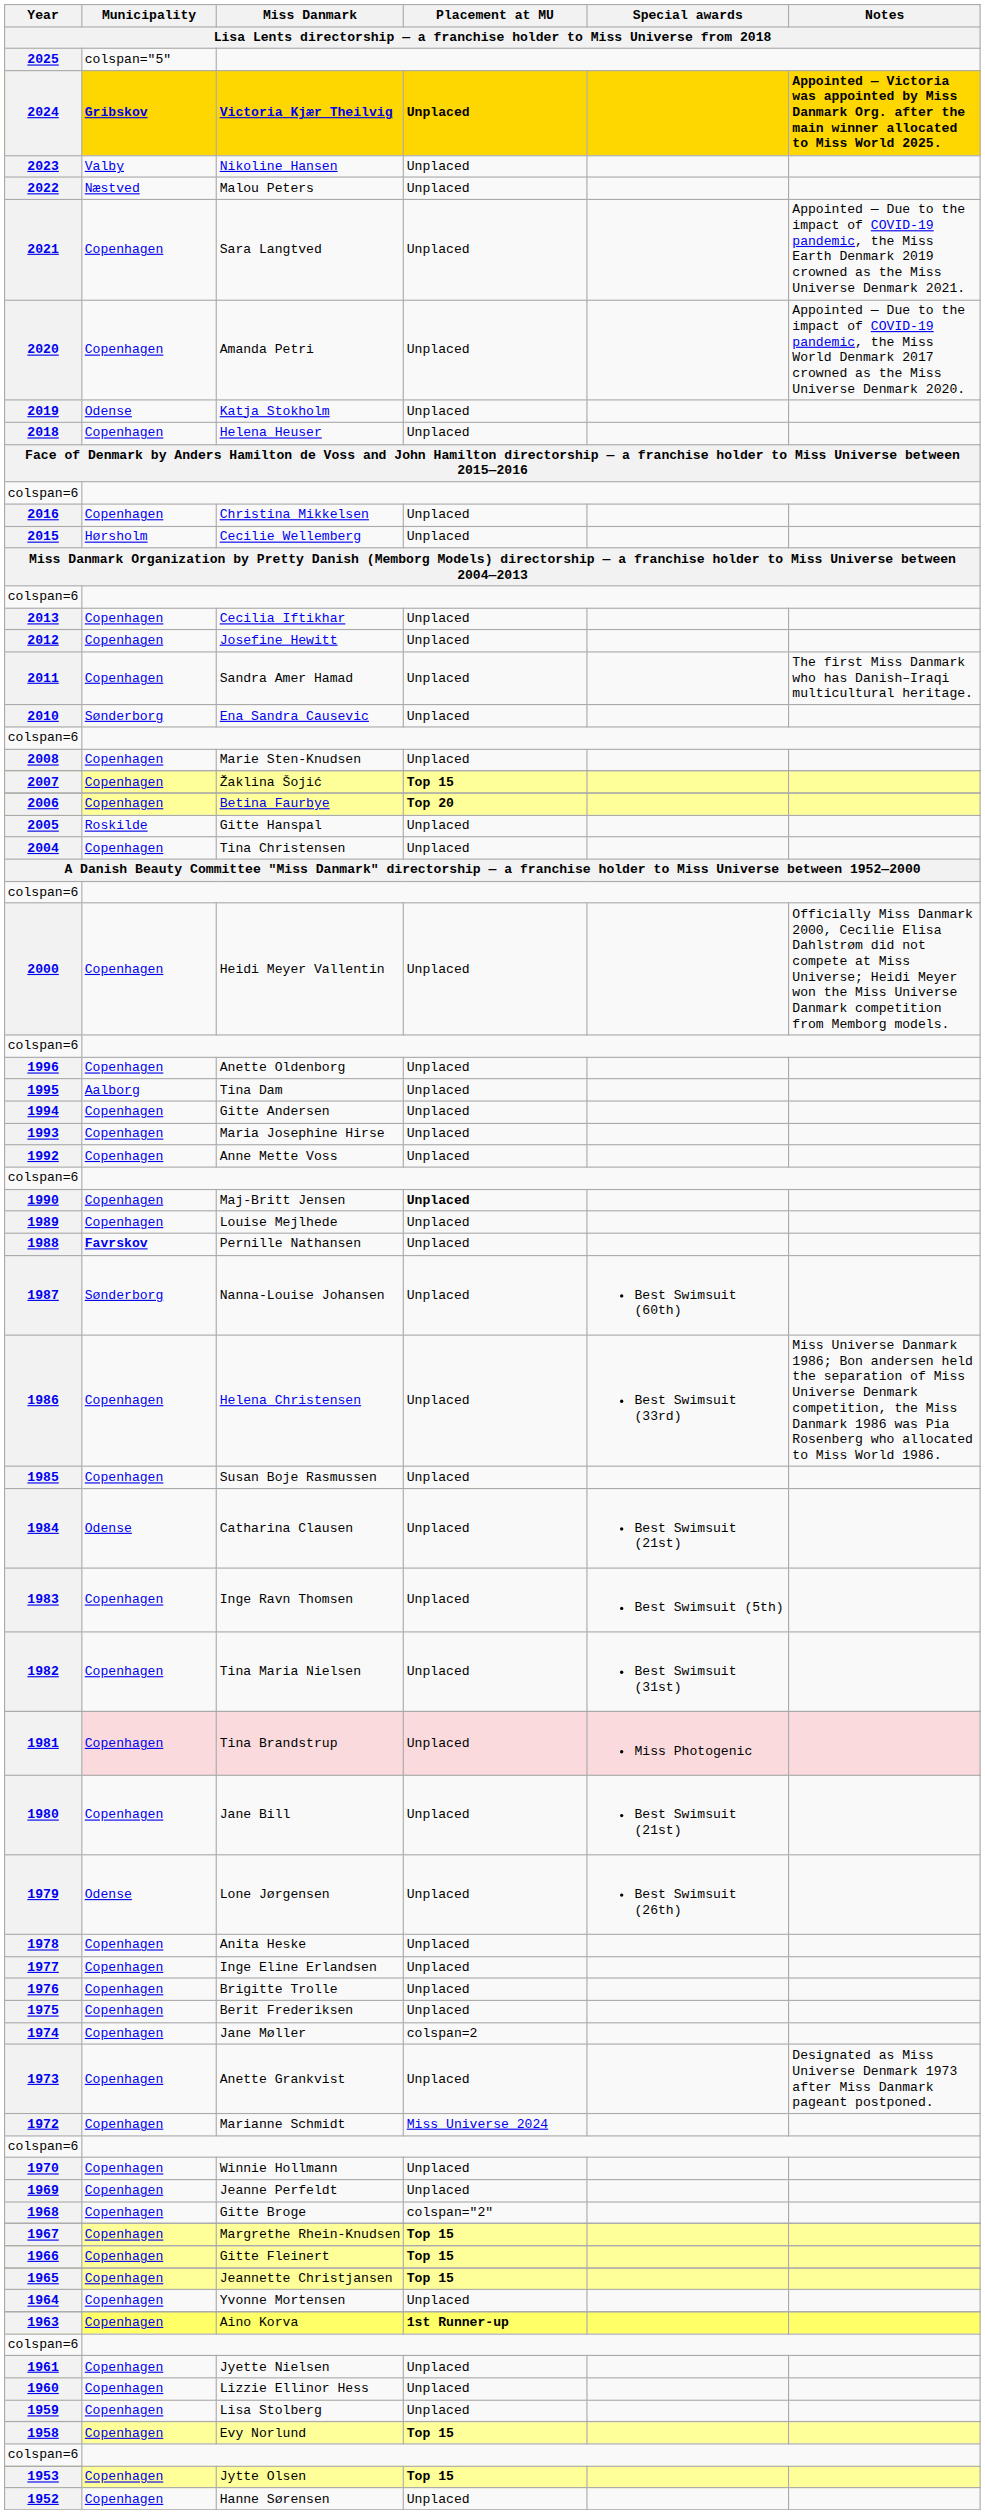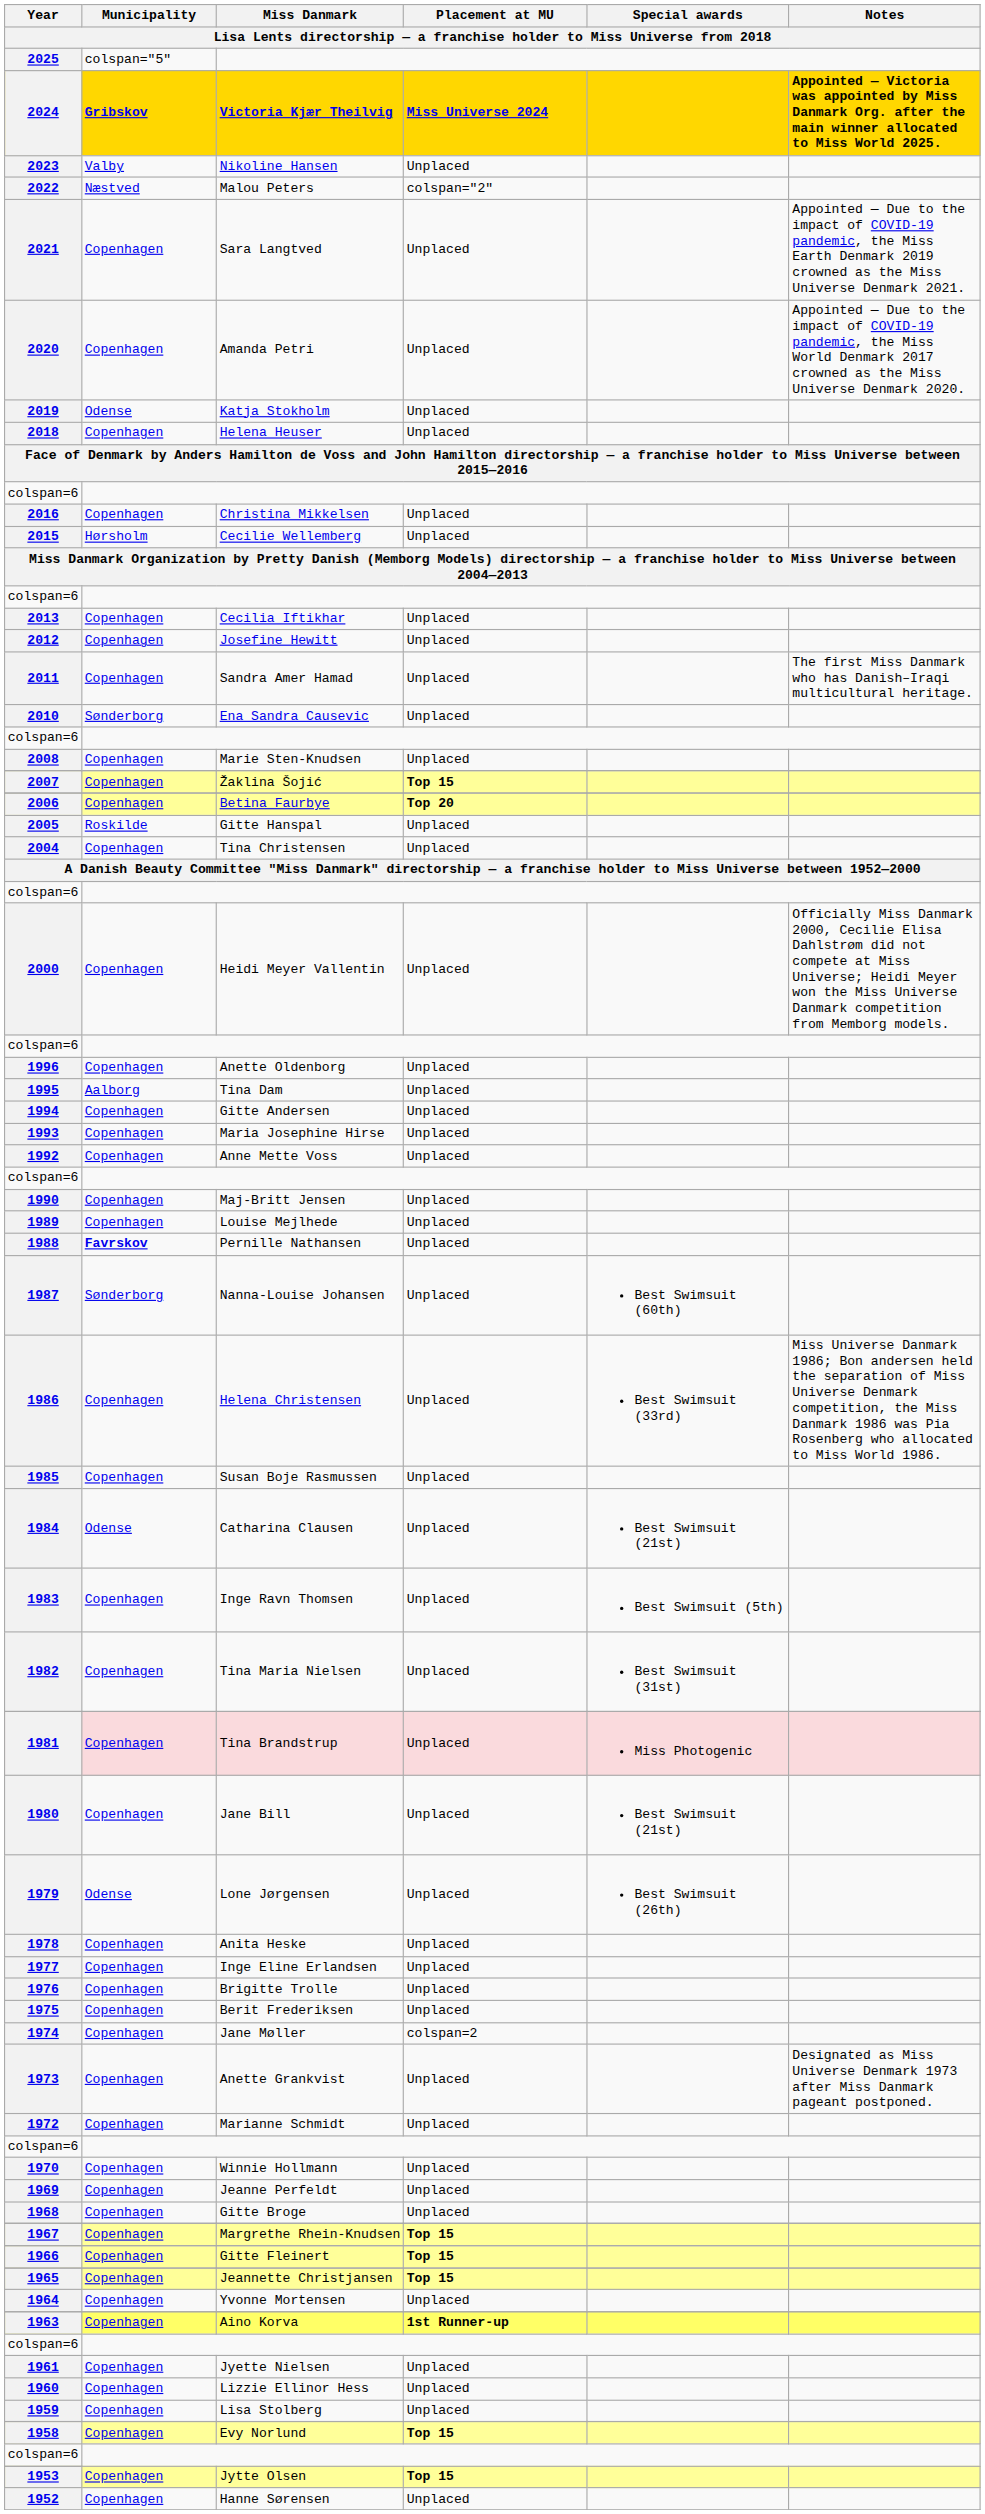(438, 113) Unplaced -> (477, 113) Miss Universe 2024
(438, 188) Unplaced -> (450, 188) colspan="2"
(438, 1200) bold -> (438, 1200) normal
(477, 2124) Miss Universe 2024 -> (438, 2124) Unplaced
(450, 2212) colspan="2" -> (438, 2212) Unplaced
